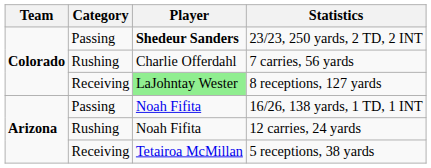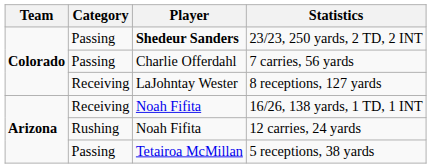(95, 61) Rushing -> (93, 61) Passing
(187, 83) lightgreen background -> (187, 83) no background
(93, 106) Passing -> (100, 106) Receiving
(100, 151) Receiving -> (93, 151) Passing
